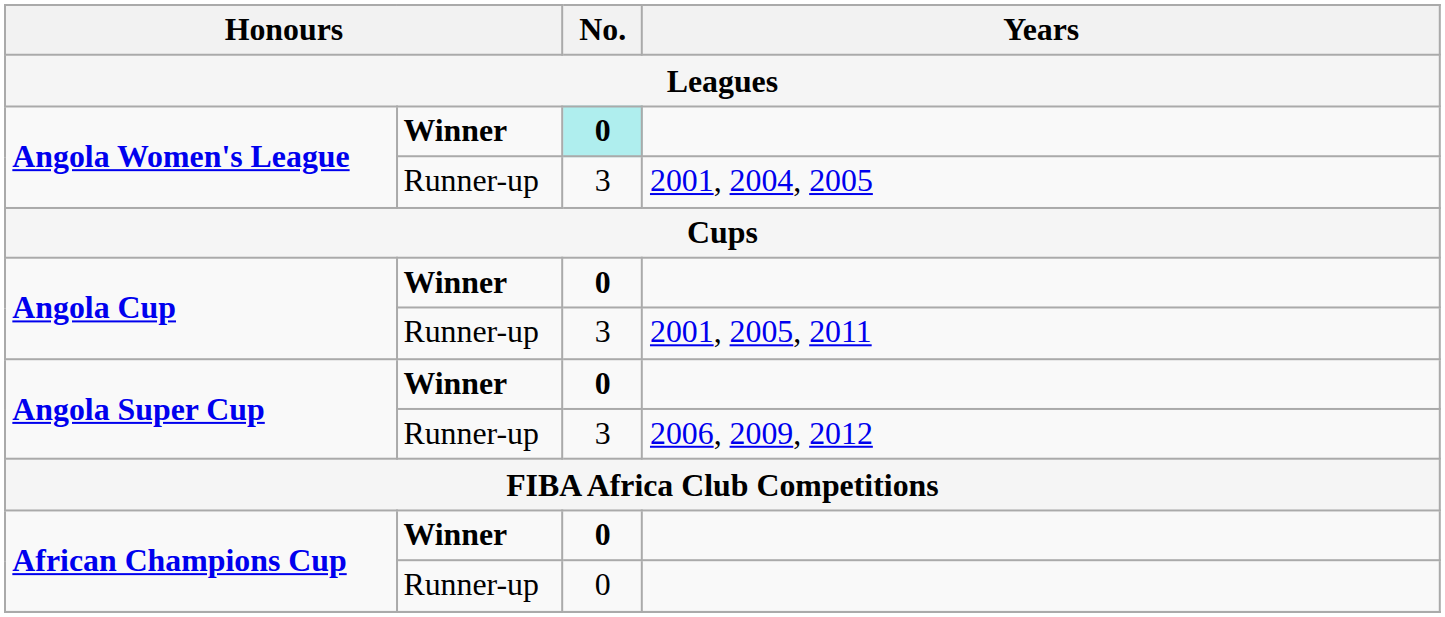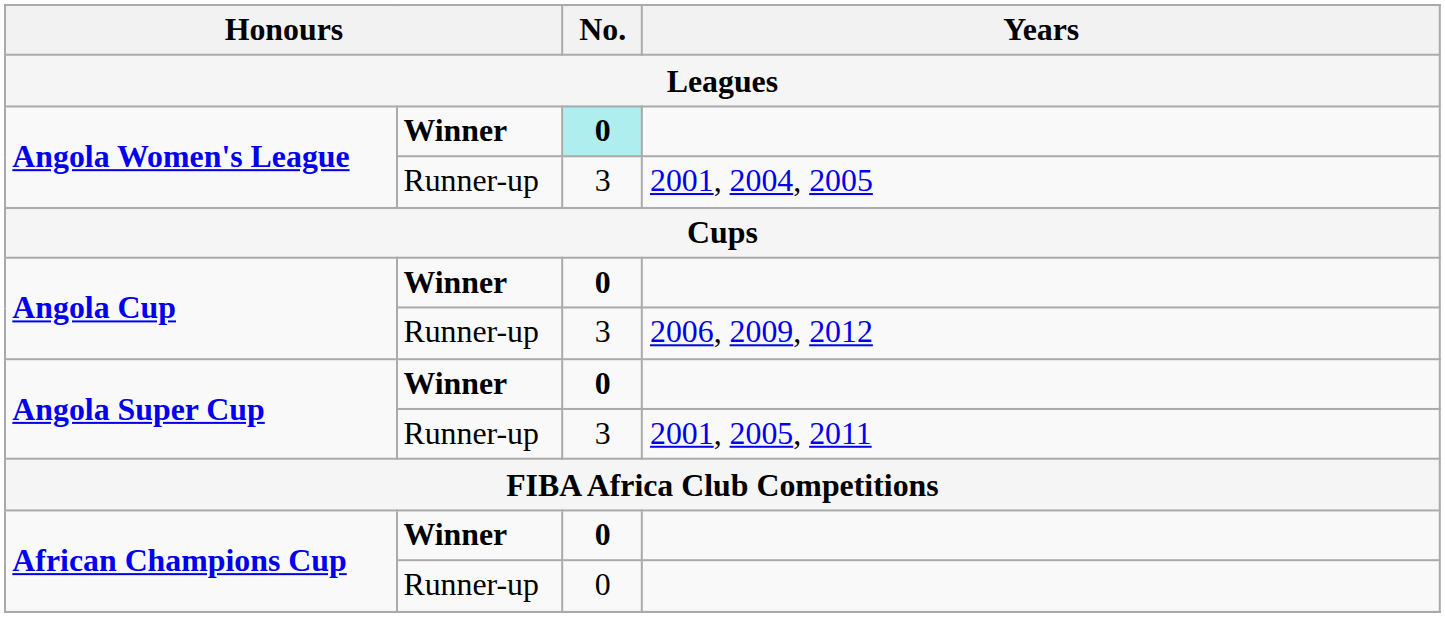(761, 332) 2001, 2005, 2011 -> (761, 332) 2006, 2009, 2012
(761, 433) 2006, 2009, 2012 -> (761, 433) 2001, 2005, 2011
